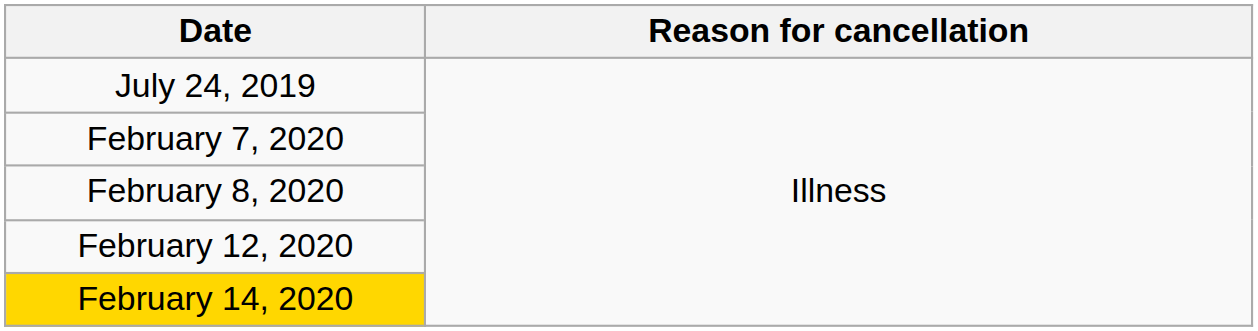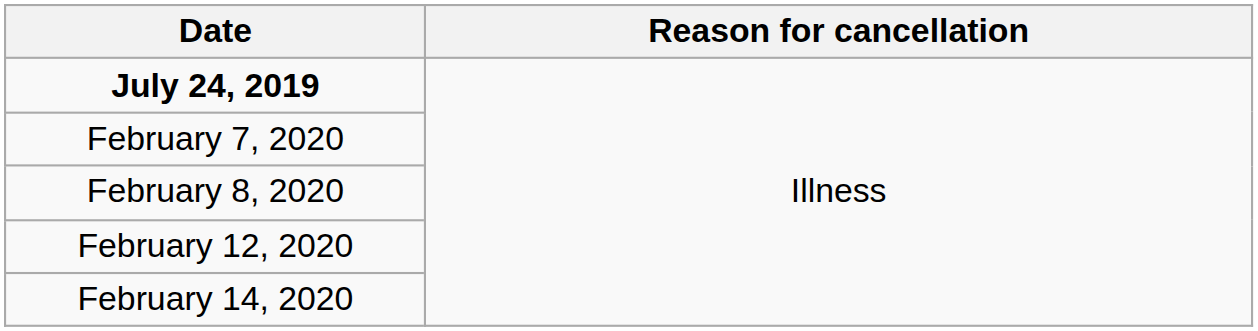(215, 84) normal -> (215, 84) bold
(215, 298) gold background -> (215, 298) no background
